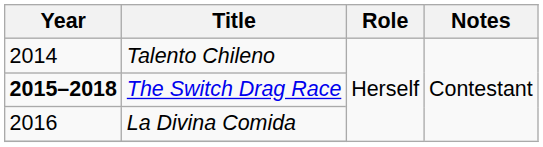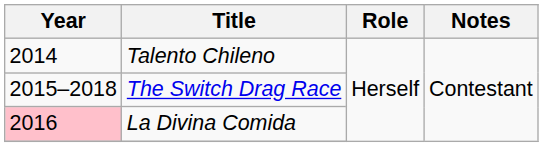(63, 89) bold -> (63, 89) normal
(33, 123) no background -> (33, 123) pink background
